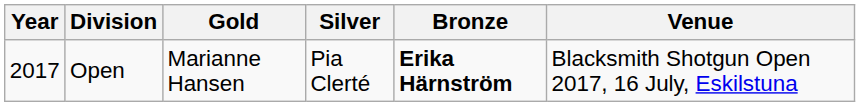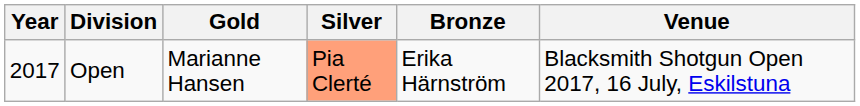(340, 70) no background -> (342, 70) lightsalmon background
(456, 70) bold -> (454, 70) normal
